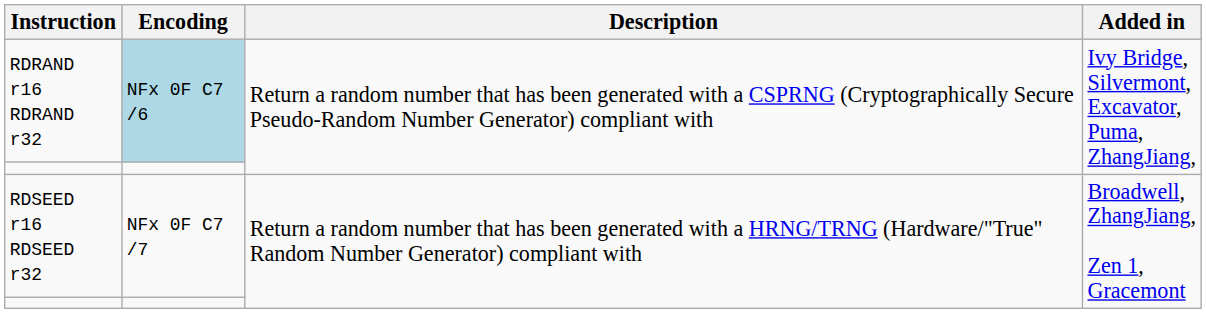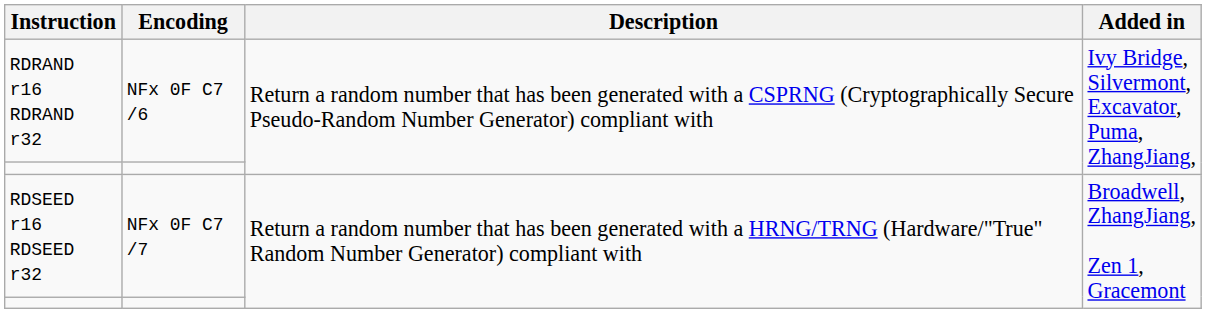(175, 103) lightblue background -> (175, 103) no background
